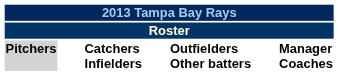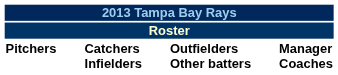(31, 48) lightgrey background -> (31, 48) no background
